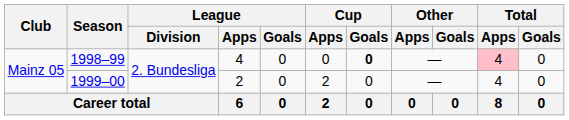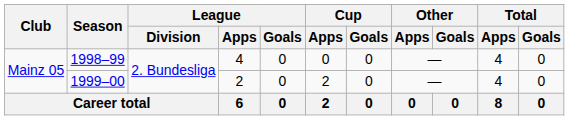(369, 59) bold -> (369, 59) normal
(498, 59) pink background -> (498, 59) no background
